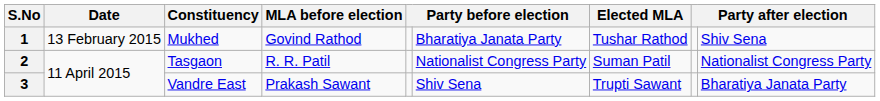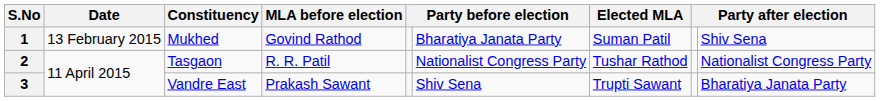(640, 38) Tushar Rathod -> (632, 38) Suman Patil
(632, 61) Suman Patil -> (640, 61) Tushar Rathod
